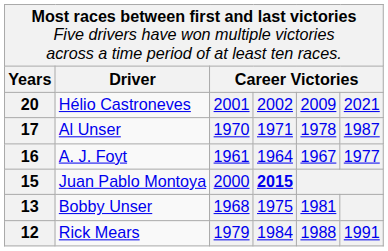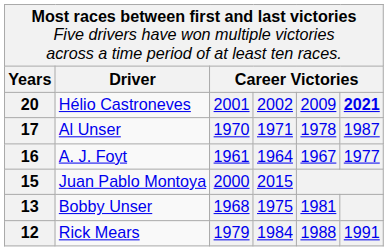(362, 104) normal -> (362, 104) bold
(275, 181) bold -> (275, 181) normal
